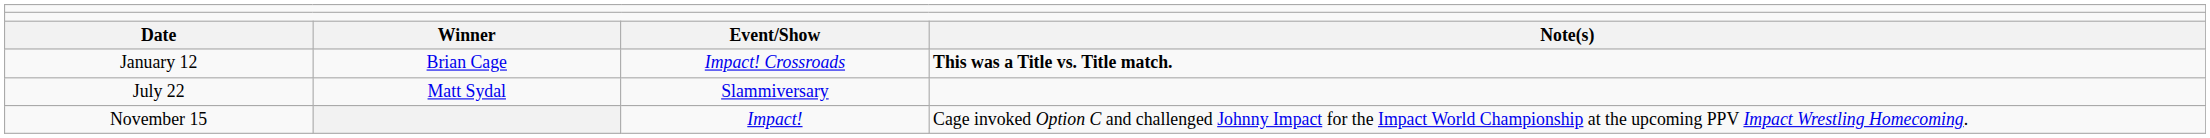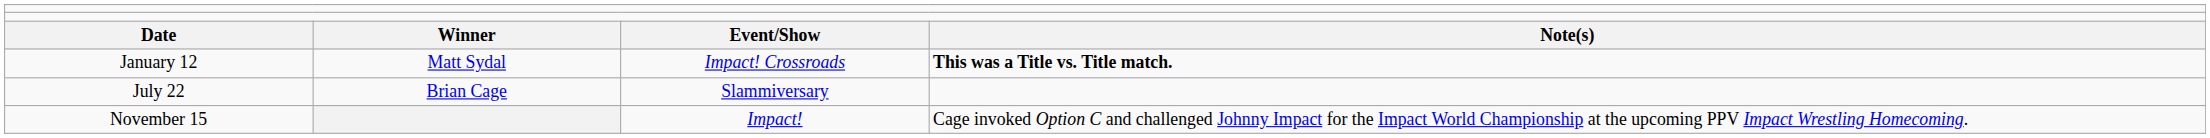(467, 63) Brian Cage -> (467, 63) Matt Sydal
(467, 91) Matt Sydal -> (467, 91) Brian Cage
